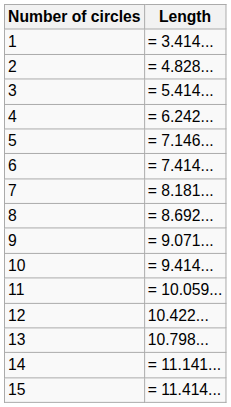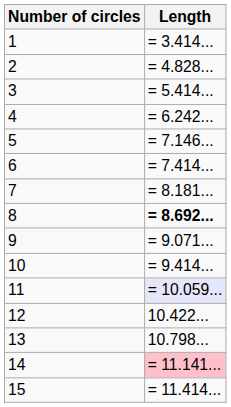(181, 215) normal -> (181, 215) bold
(185, 290) no background -> (185, 290) lavender background
(184, 365) no background -> (184, 365) pink background
